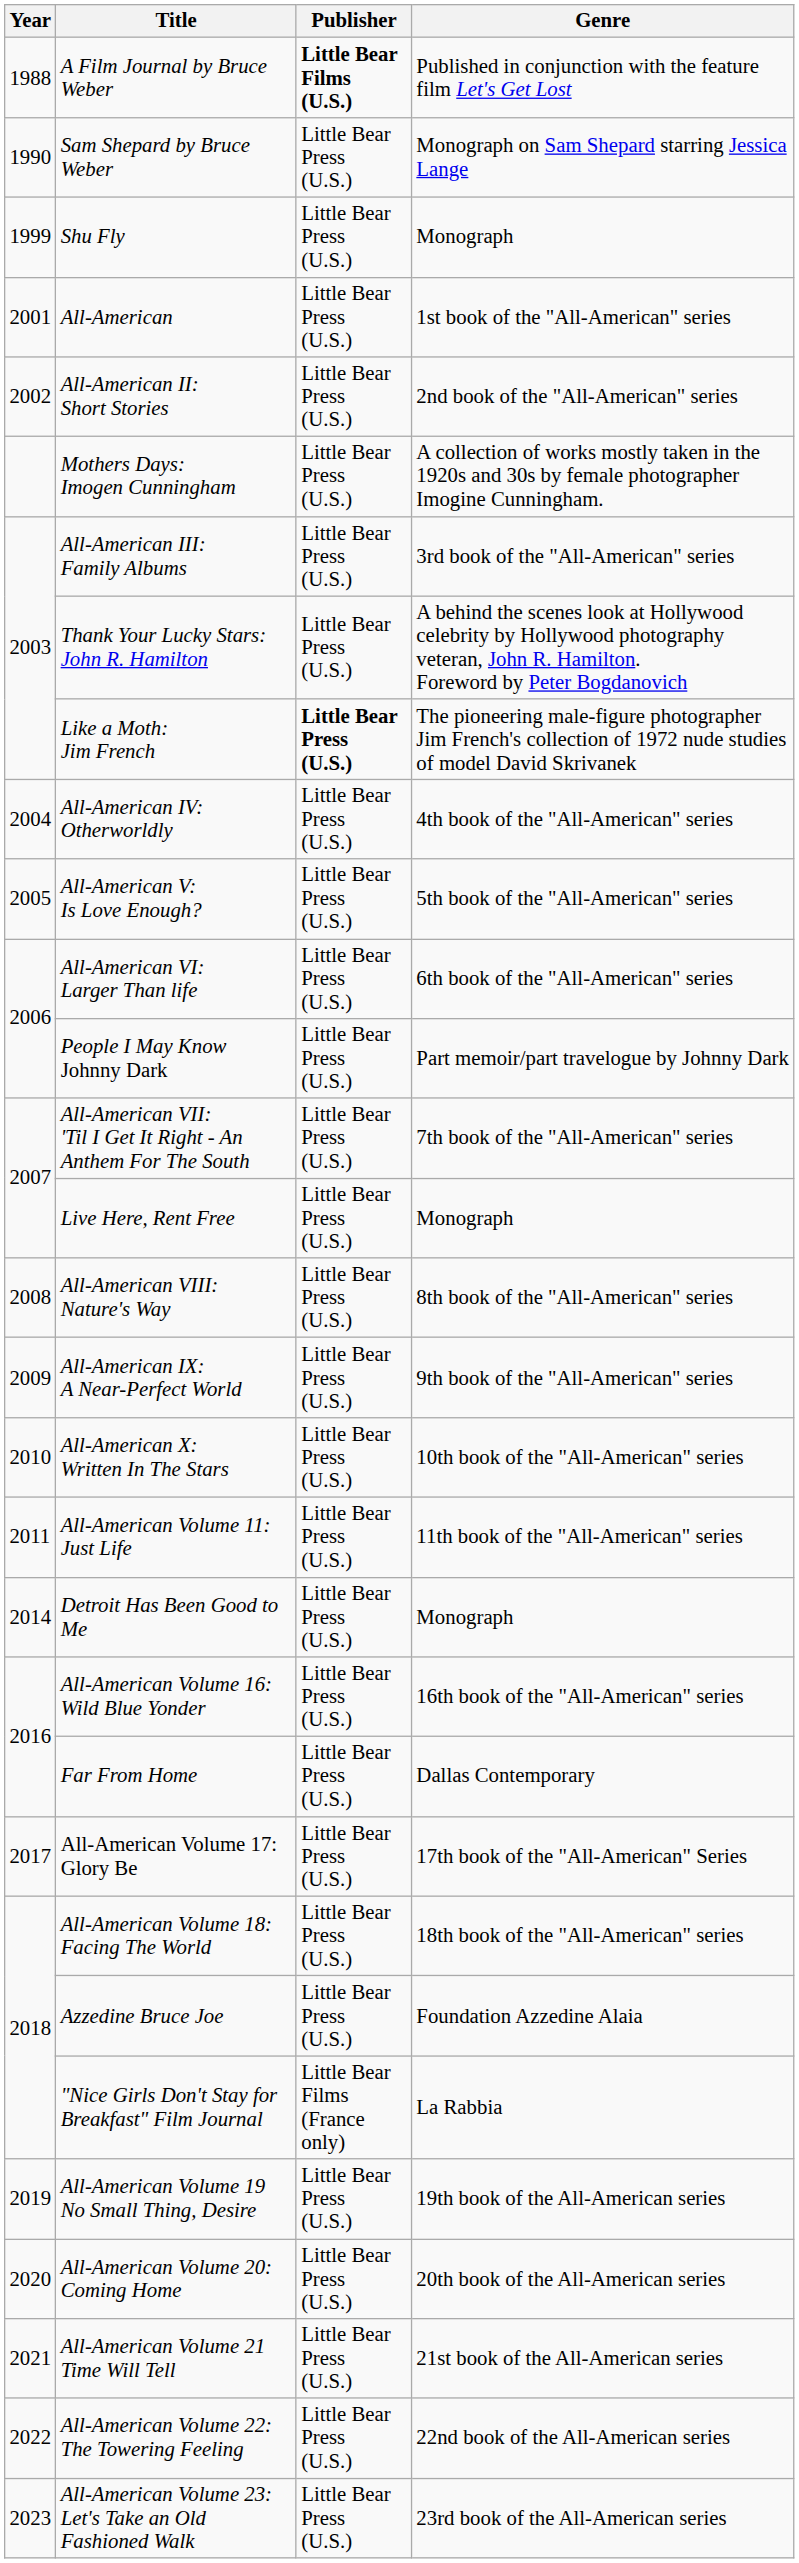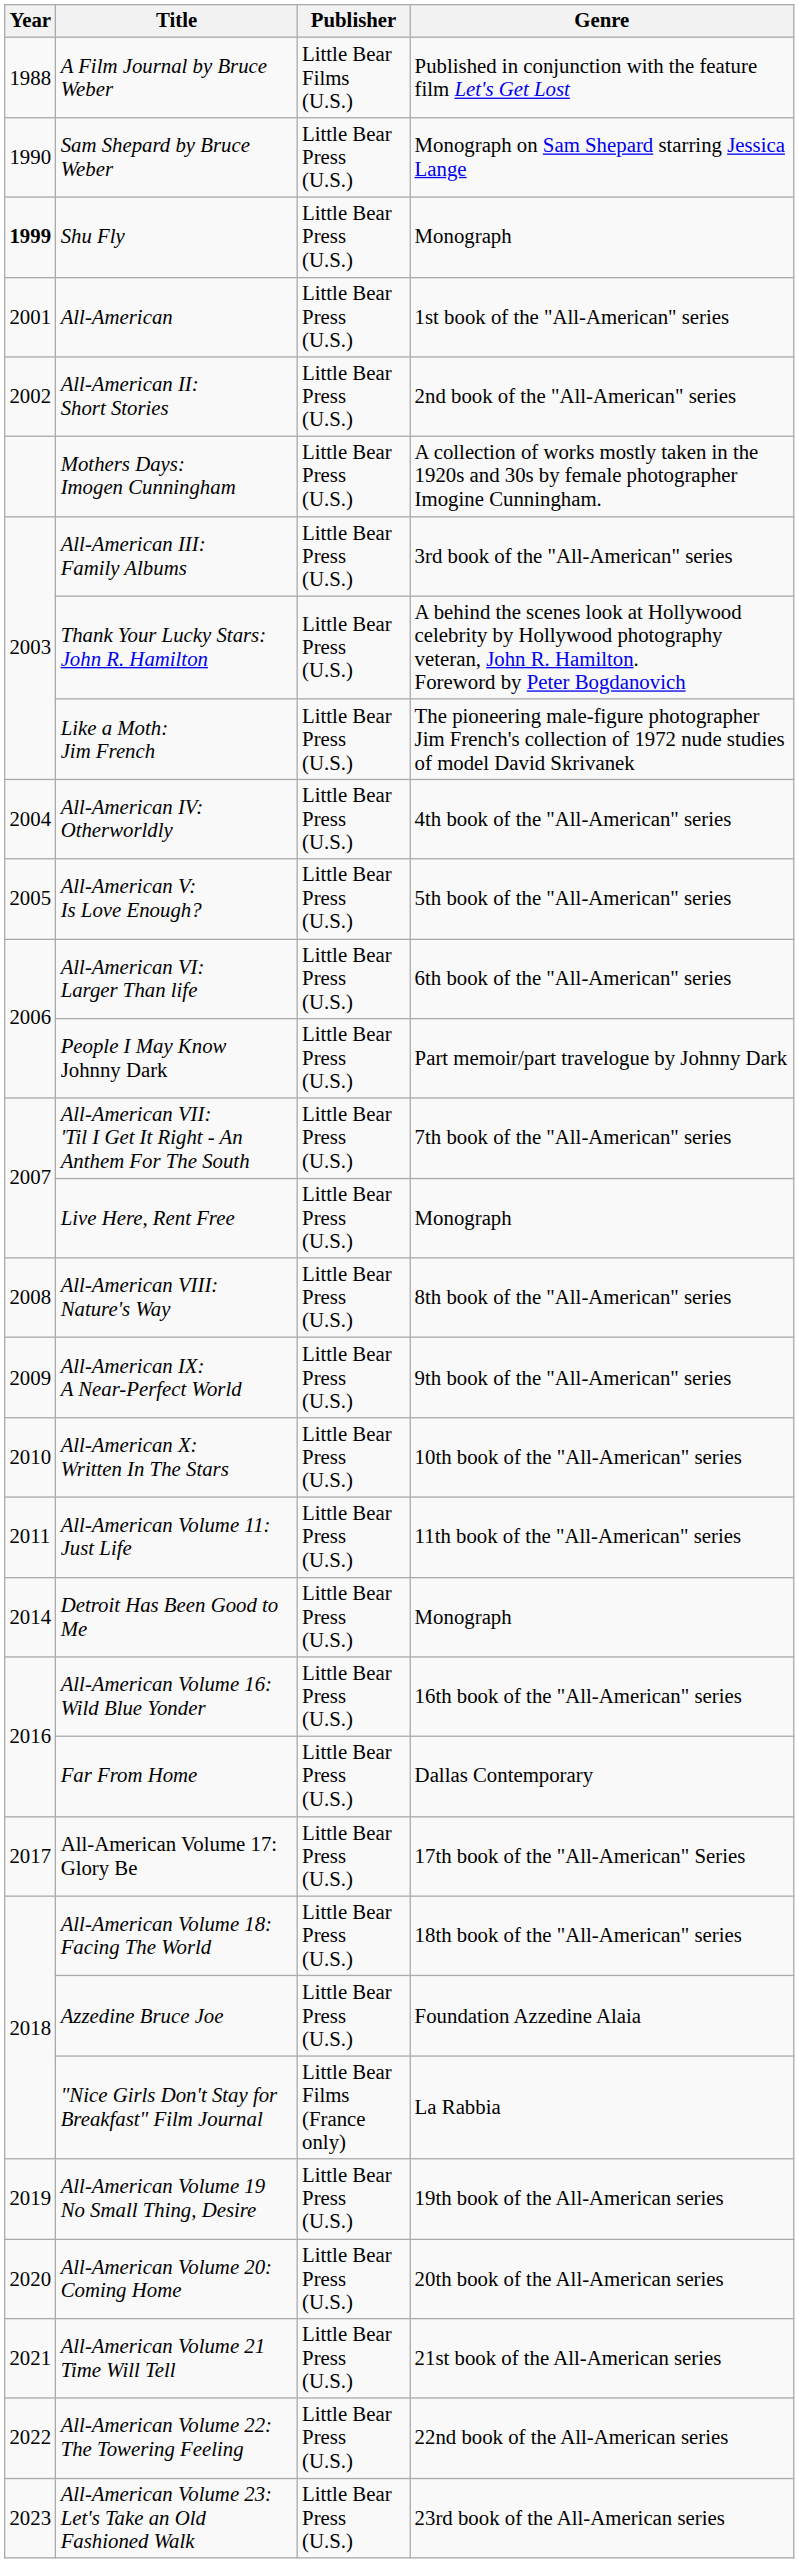(349, 77) bold -> (347, 77) normal
(30, 236) normal -> (30, 236) bold
(349, 739) bold -> (347, 739) normal
